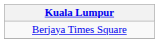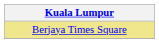(79, 30) no background -> (79, 30) khaki background
